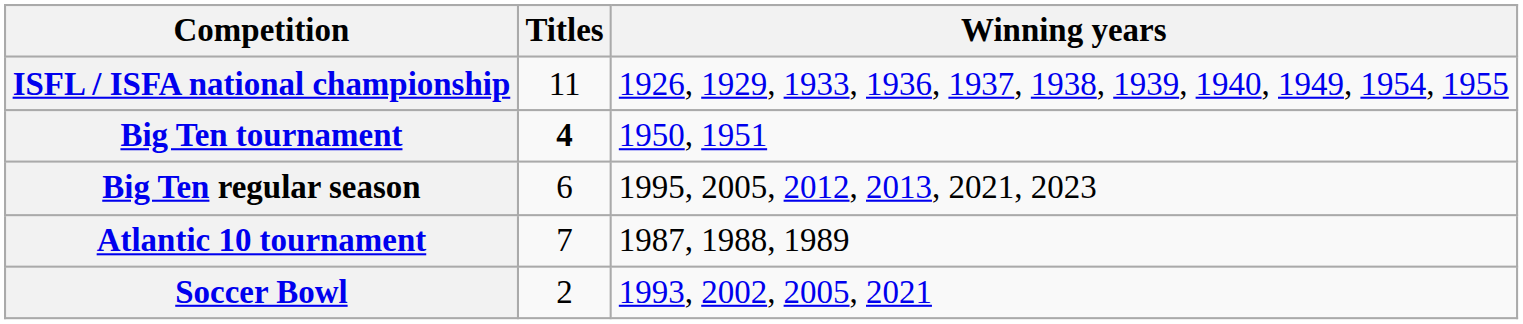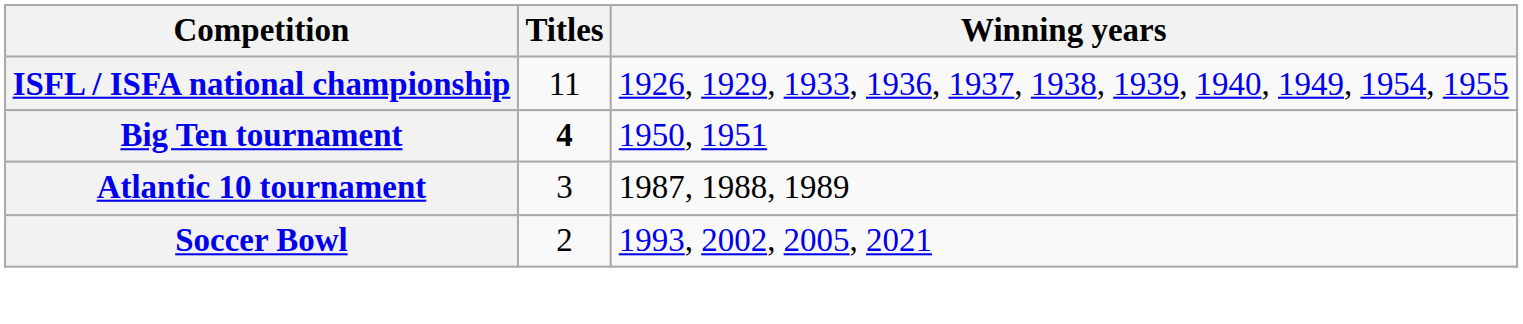- row: (261, 187)
(565, 239) 7 -> (565, 187) 3
